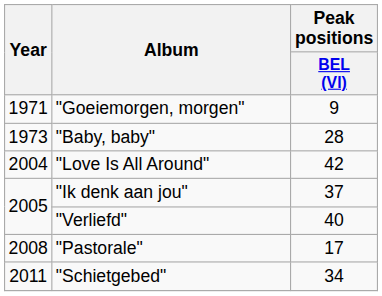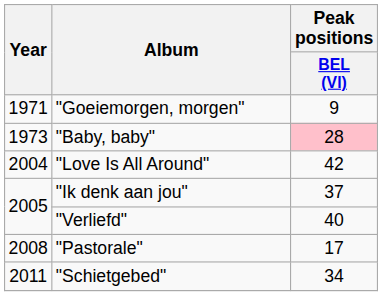(334, 136) no background -> (334, 136) pink background
